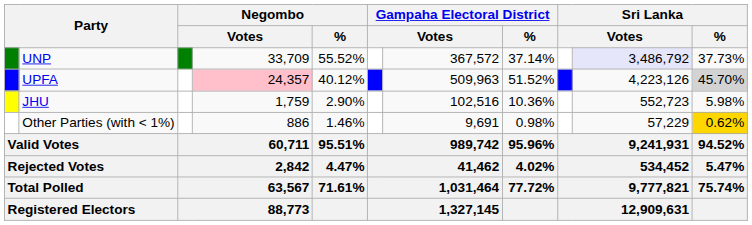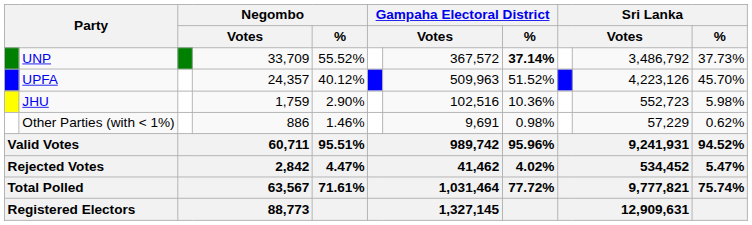(531, 58) normal -> (531, 58) bold
(659, 58) lavender background -> (659, 58) no background
(289, 79) pink background -> (289, 79) no background
(721, 79) lightgrey background -> (721, 79) no background
(725, 123) gold background -> (725, 123) no background
